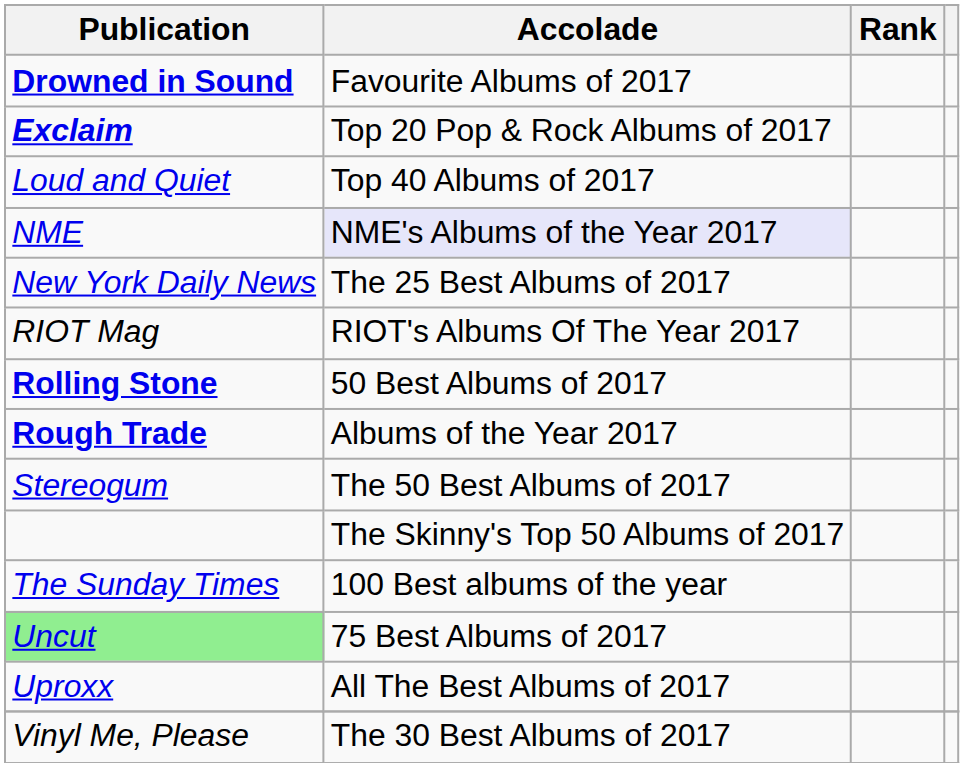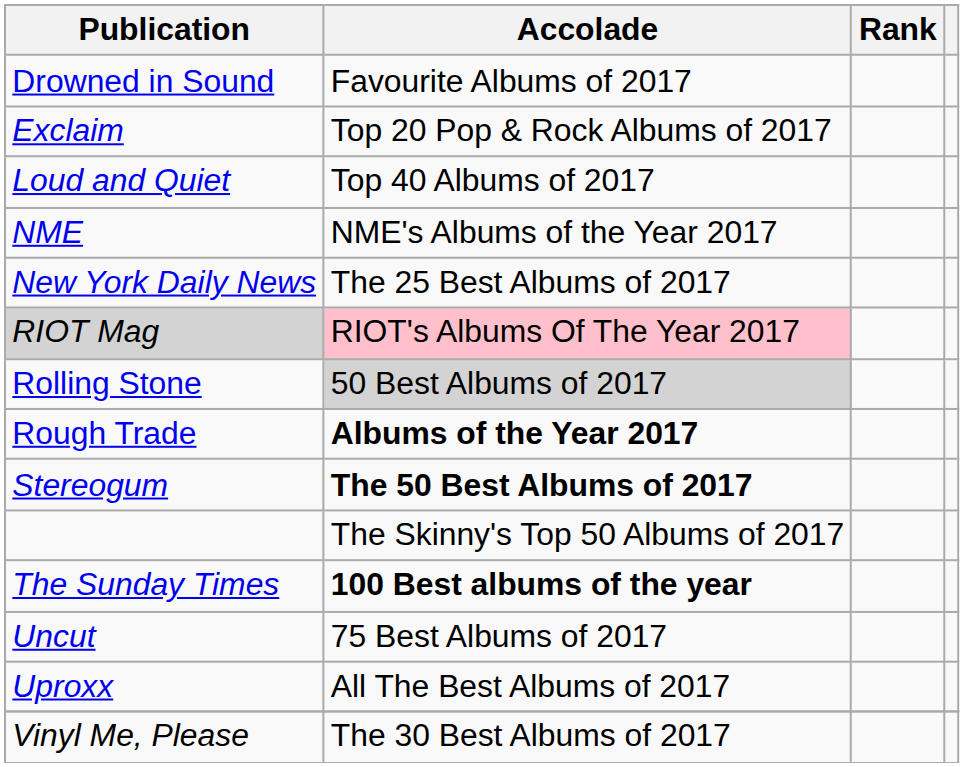(153, 80) bold -> (143, 80) normal
(73, 130) bold -> (68, 130) normal
(554, 231) lavender background -> (554, 231) no background
(86, 332) no background -> (86, 332) lightgrey background
(565, 332) no background -> (565, 332) pink background
(115, 383) bold -> (107, 383) normal
(499, 383) no background -> (499, 383) lightgrey background
(110, 433) bold -> (104, 433) normal
(504, 433) normal -> (515, 433) bold
(531, 484) normal -> (542, 484) bold
(529, 585) normal -> (541, 585) bold
(54, 635) lightgreen background -> (54, 635) no background
